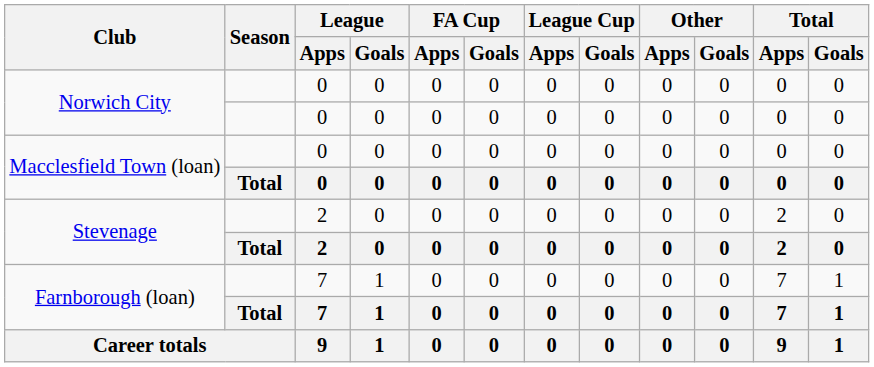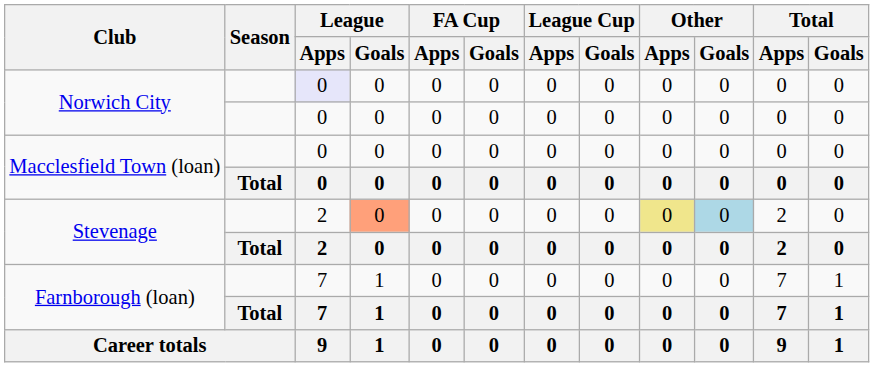(322, 85) no background -> (322, 85) lavender background
(379, 215) no background -> (379, 215) lightsalmon background
(667, 215) no background -> (667, 215) khaki background
(724, 215) no background -> (724, 215) lightblue background
